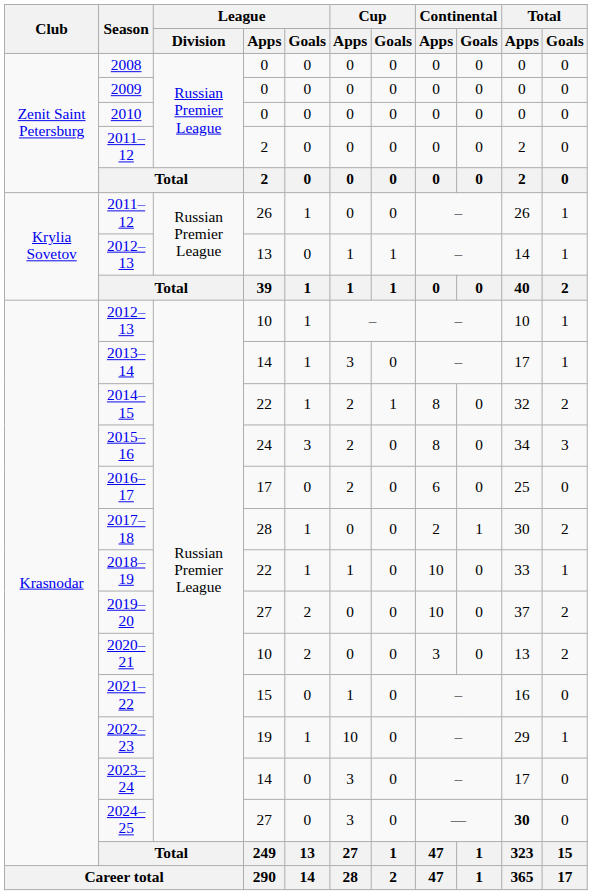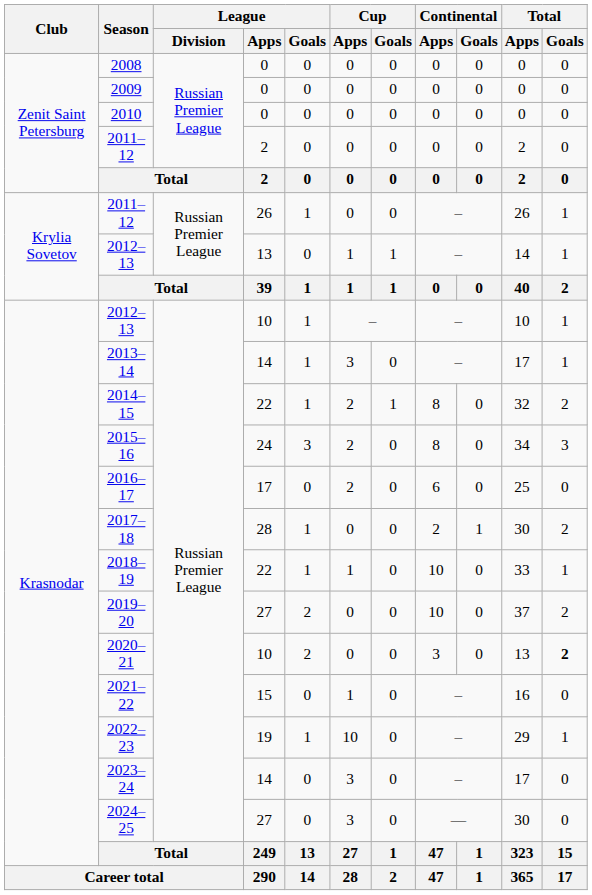(565, 653) normal -> (565, 653) bold
(522, 820) bold -> (522, 820) normal
